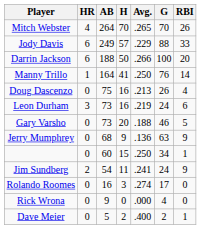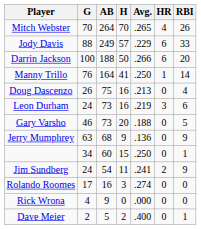columns swapped: (164, 12) <-> (87, 12)
